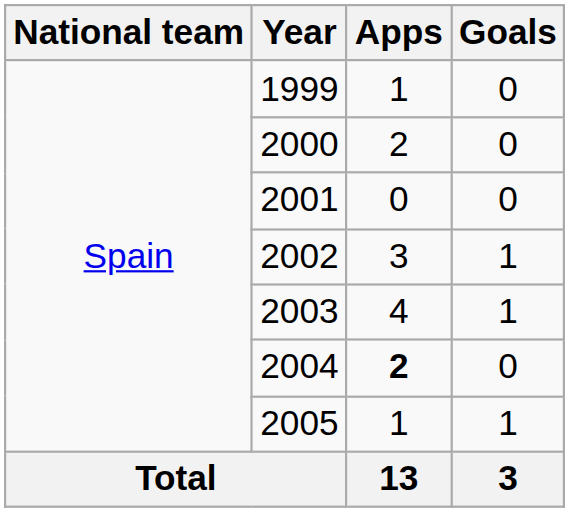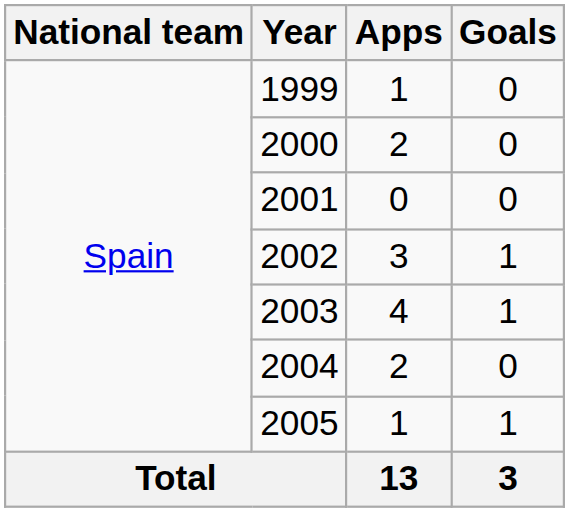(399, 367) bold -> (399, 367) normal
